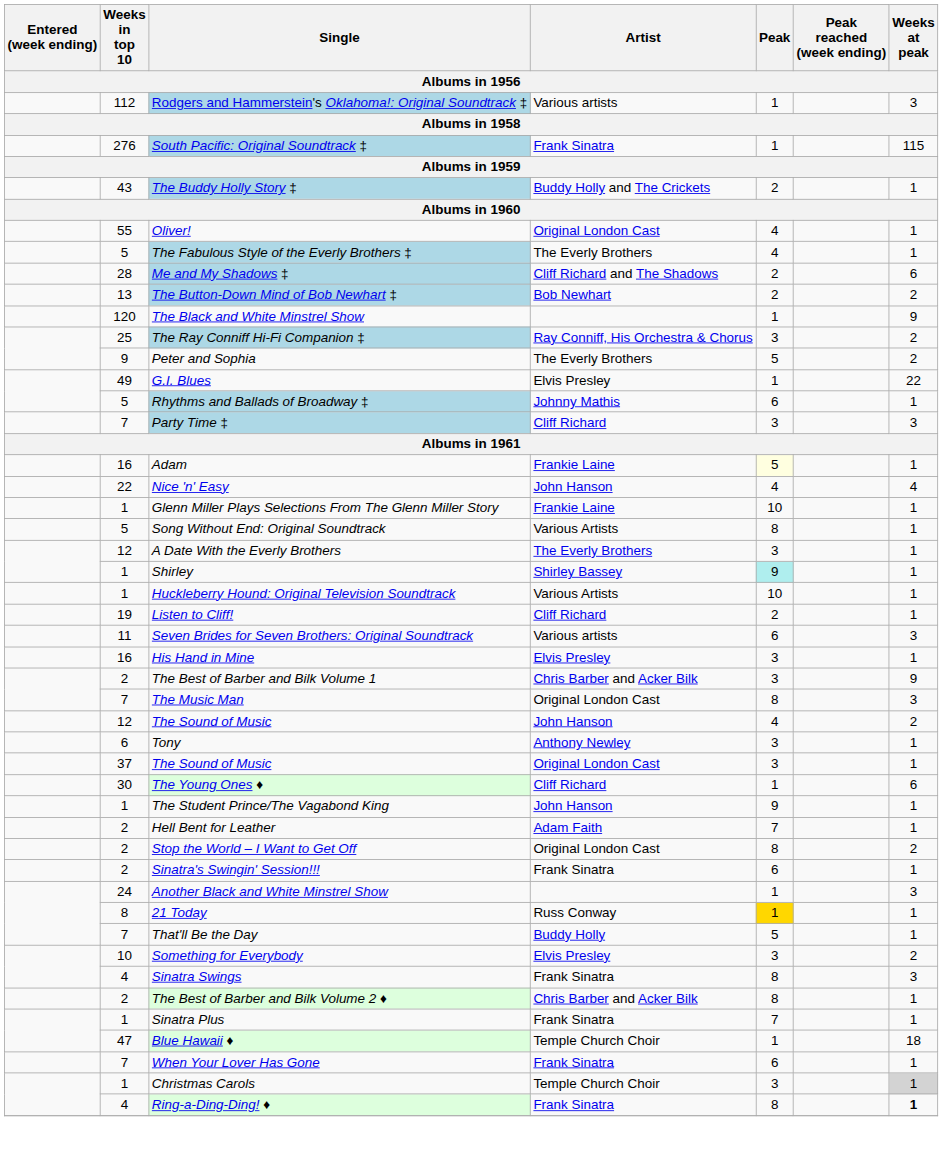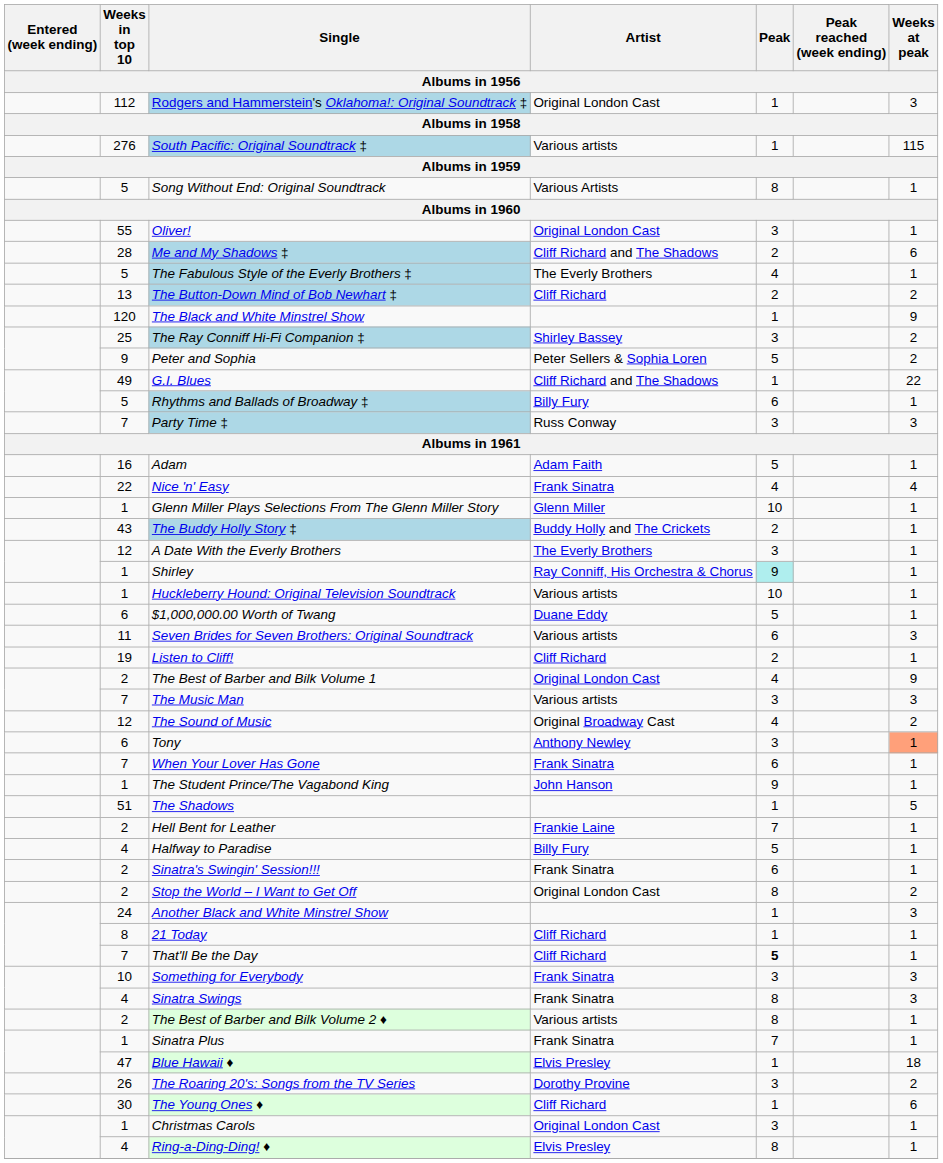(575, 103) Various artists -> (597, 103) Original London Cast
(574, 145) Frank Sinatra -> (575, 145) Various artists
rows swapped: (124, 188) <-> (125, 529)
(775, 231) 4 -> (775, 231) 3
rows swapped: (124, 273) <-> (125, 252)
(572, 294) Bob Newhart -> (570, 294) Cliff Richard
(643, 337) Ray Conniff, His Orchestra & Chorus -> (578, 337) Shirley Bassey
(593, 358) The Everly Brothers -> (620, 358) Peter Sellers & Sophia Loren
(572, 380) Elvis Presley -> (626, 380) Cliff Richard and The Shadows
(577, 401) Johnny Mathis -> (561, 401) Billy Fury
(570, 422) Cliff Richard -> (575, 422) Russ Conway
(574, 465) Frankie Laine -> (568, 465) Adam Faith
(775, 465) lightyellow background -> (775, 465) no background
(573, 486) John Hanson -> (574, 486) Frank Sinatra
(574, 508) Frankie Laine -> (569, 508) Glenn Miller
(578, 572) Shirley Bassey -> (643, 572) Ray Conniff, His Orchestra & Chorus
(576, 593) Various Artists -> (575, 593) Various artists
+ row: (125, 614)
rows swapped: (124, 614) <-> (124, 636)
- row: (124, 657)
(616, 678) Chris Barber and Acker Bilk -> (597, 678) Original London Cast
(775, 678) 3 -> (775, 678) 4
(597, 699) Original London Cast -> (575, 699) Various artists
(775, 699) 8 -> (775, 699) 3
(573, 721) John Hanson -> (604, 721) Original Broadway Cast
(914, 742) no background -> (914, 742) lightsalmon background
- row: (124, 763)
rows swapped: (125, 1062) <-> (124, 785)
+ row: (124, 806)
(568, 827) Adam Faith -> (574, 827) Frankie Laine
+ row: (125, 849)
rows swapped: (125, 849) <-> (125, 870)
(575, 913) Russ Conway -> (570, 934) Cliff Richard
(775, 913) gold background -> (775, 934) no background
(569, 934) Buddy Holly -> (570, 955) Cliff Richard
(775, 934) normal -> (775, 955) bold
(572, 955) Elvis Presley -> (574, 977) Frank Sinatra
(914, 955) 2 -> (914, 977) 3
(616, 998) Chris Barber and Acker Bilk -> (575, 1019) Various artists
(597, 1041) Temple Church Choir -> (572, 1062) Elvis Presley
+ row: (124, 1083)
(597, 1083) Temple Church Choir -> (597, 1126) Original London Cast
(914, 1083) lightgrey background -> (914, 1126) no background
(574, 1104) Frank Sinatra -> (572, 1147) Elvis Presley
(914, 1104) bold -> (914, 1147) normal
